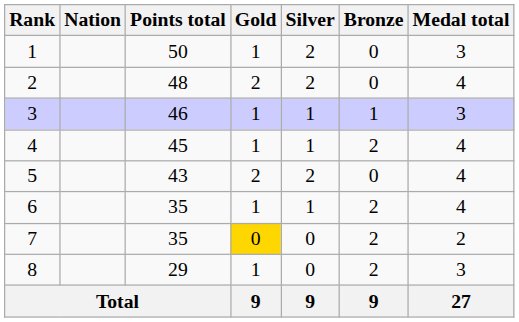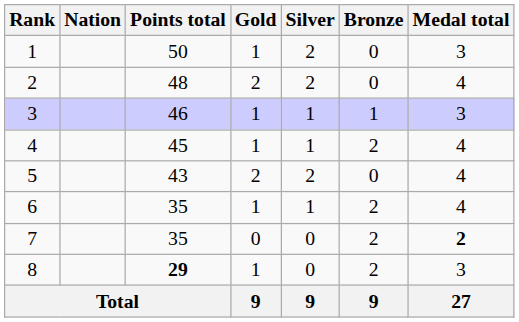(256, 238) gold background -> (256, 238) no background
(461, 238) normal -> (461, 238) bold
(178, 269) normal -> (178, 269) bold
